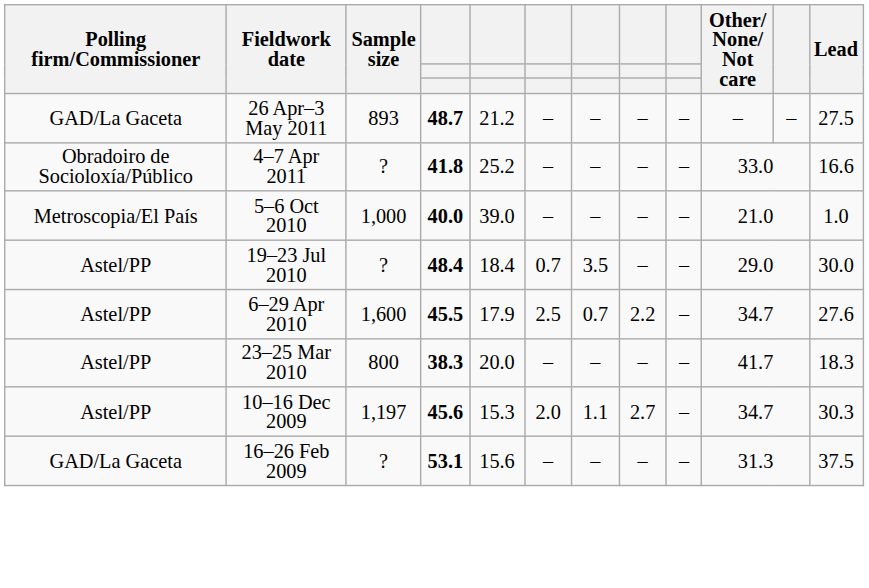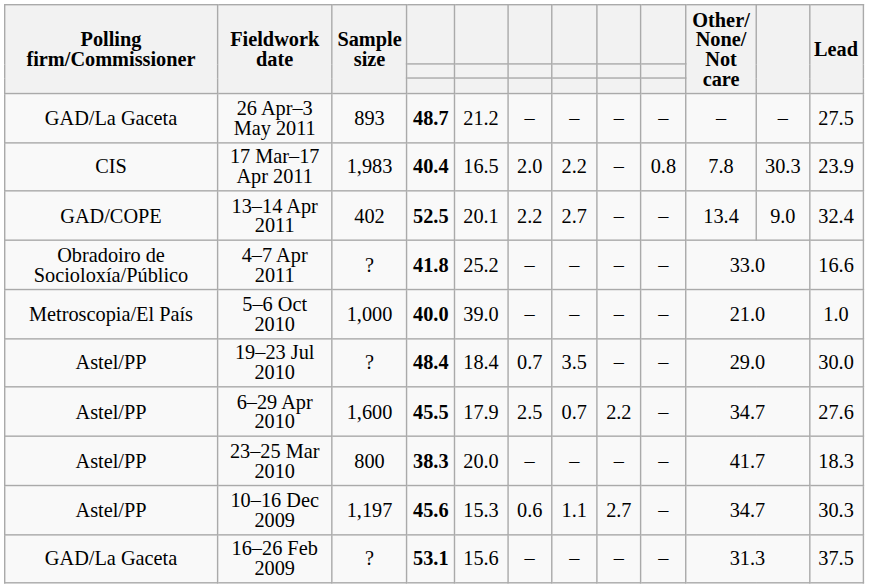+ row: (275, 167)
+ row: (275, 216)
(548, 412) 2.0 -> (530, 510) 0.6
